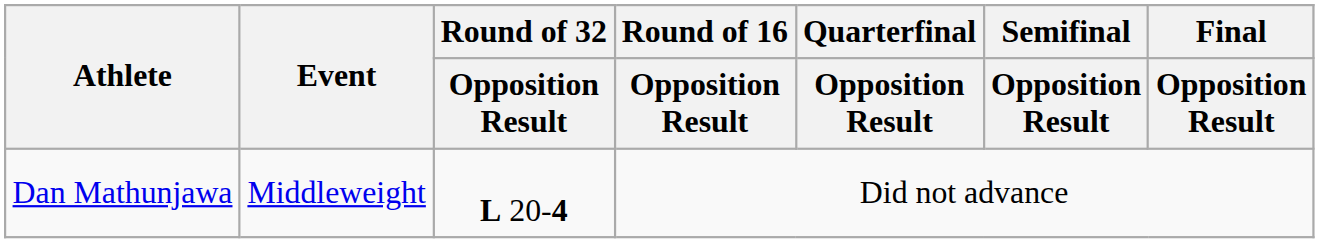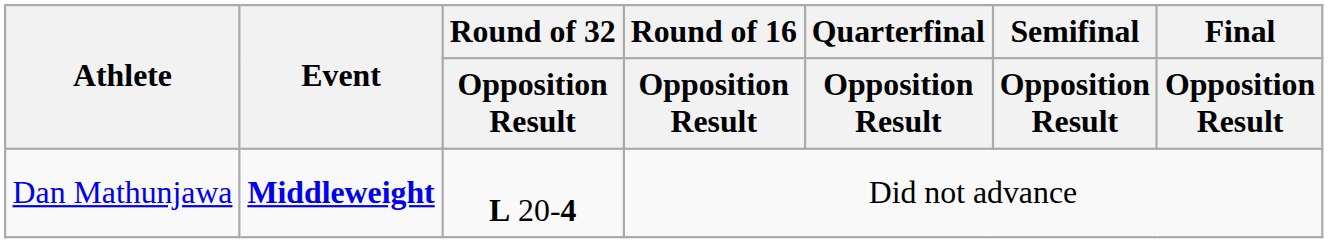(337, 192) normal -> (341, 192) bold
